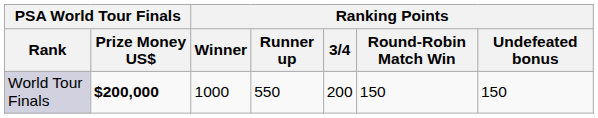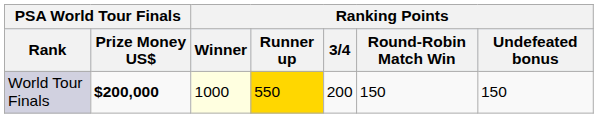(212, 92) no background -> (212, 92) lightyellow background
(267, 92) no background -> (267, 92) gold background
